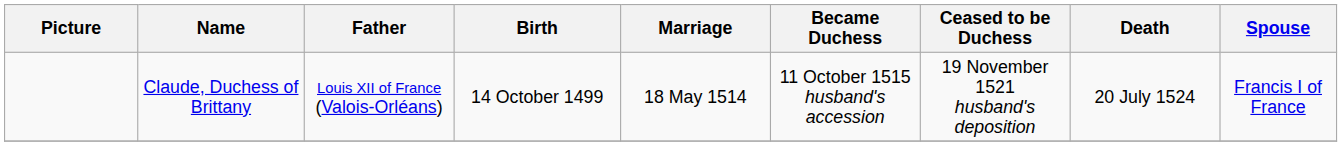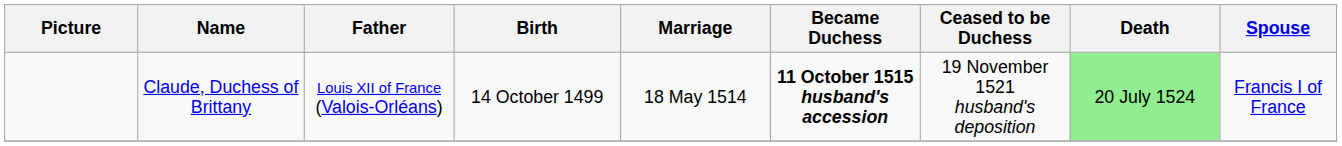(845, 96) normal -> (845, 96) bold
(1145, 96) no background -> (1145, 96) lightgreen background
